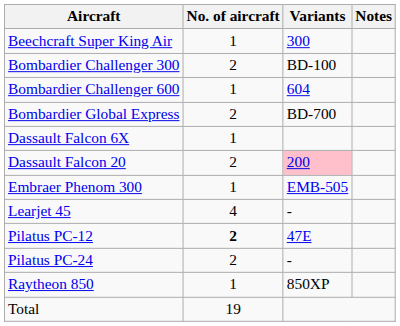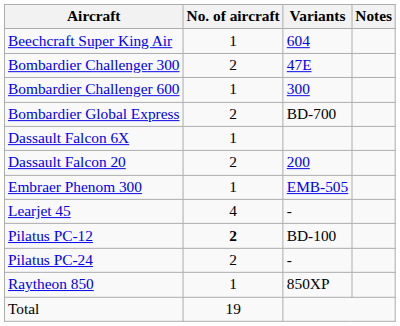(298, 41) 300 -> (298, 41) 604
(312, 65) BD-100 -> (299, 65) 47E
(298, 89) 604 -> (298, 89) 300
(298, 162) pink background -> (298, 162) no background
(299, 235) 47E -> (312, 235) BD-100
